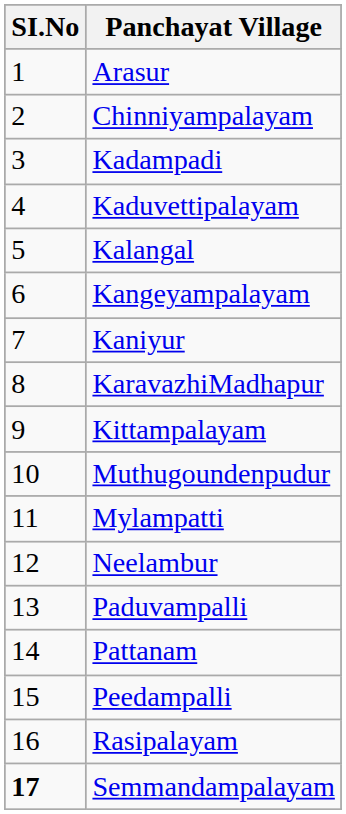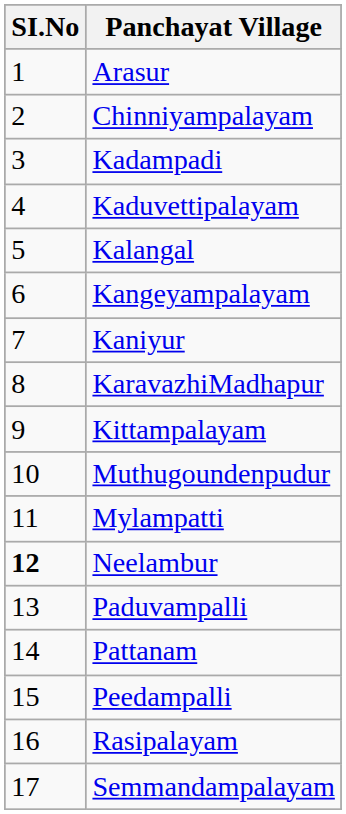(25, 562) normal -> (25, 562) bold
(25, 786) bold -> (25, 786) normal
